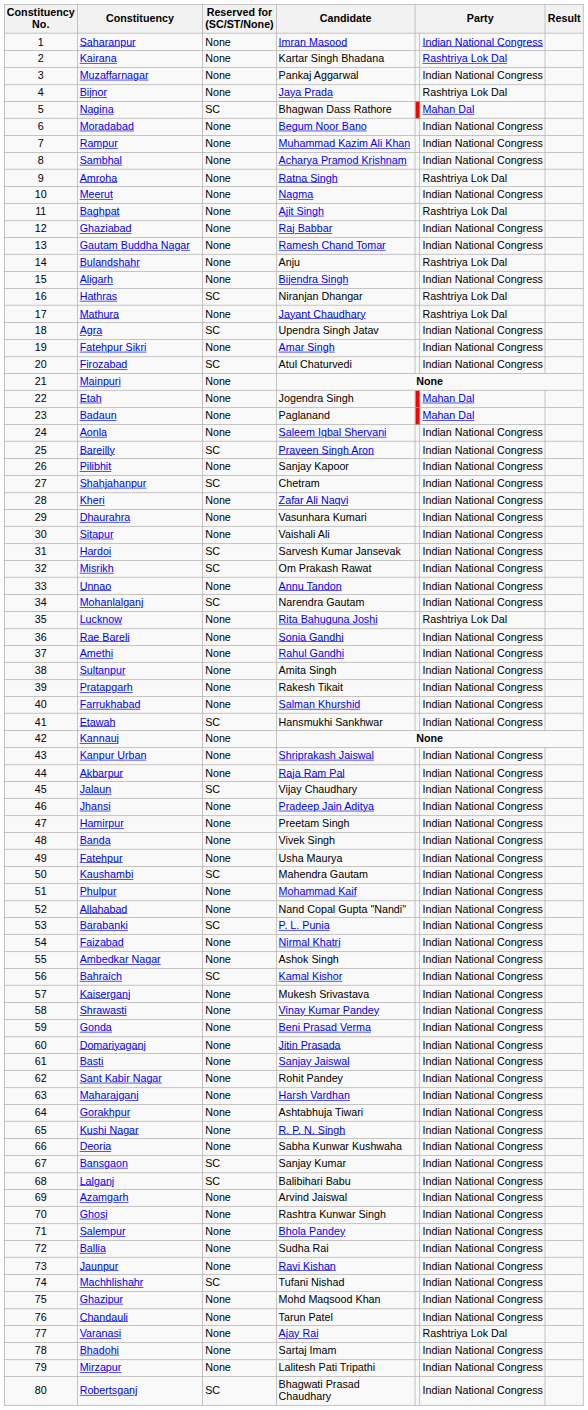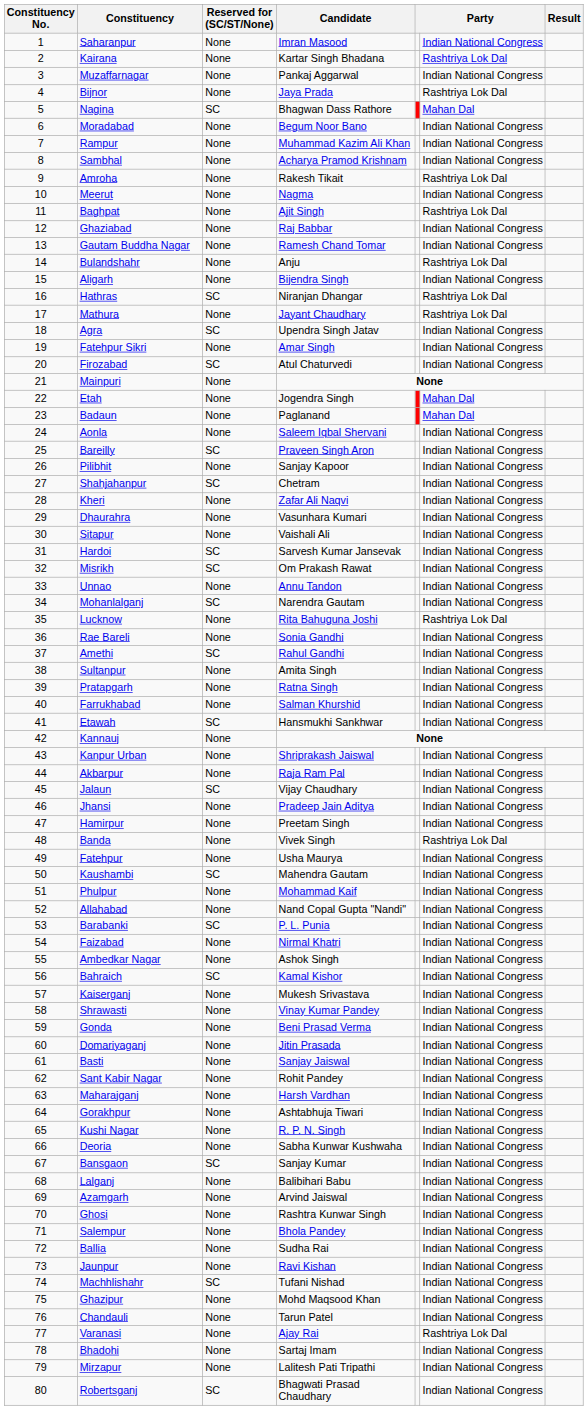(308, 178) Ratna Singh -> (311, 178) Rakesh Tikait
(218, 654) None -> (213, 654) SC
(311, 688) Rakesh Tikait -> (308, 688) Ratna Singh
(483, 841) Indian National Congress -> (465, 841) Rashtriya Lok Dal
(213, 1181) SC -> (218, 1181) None
